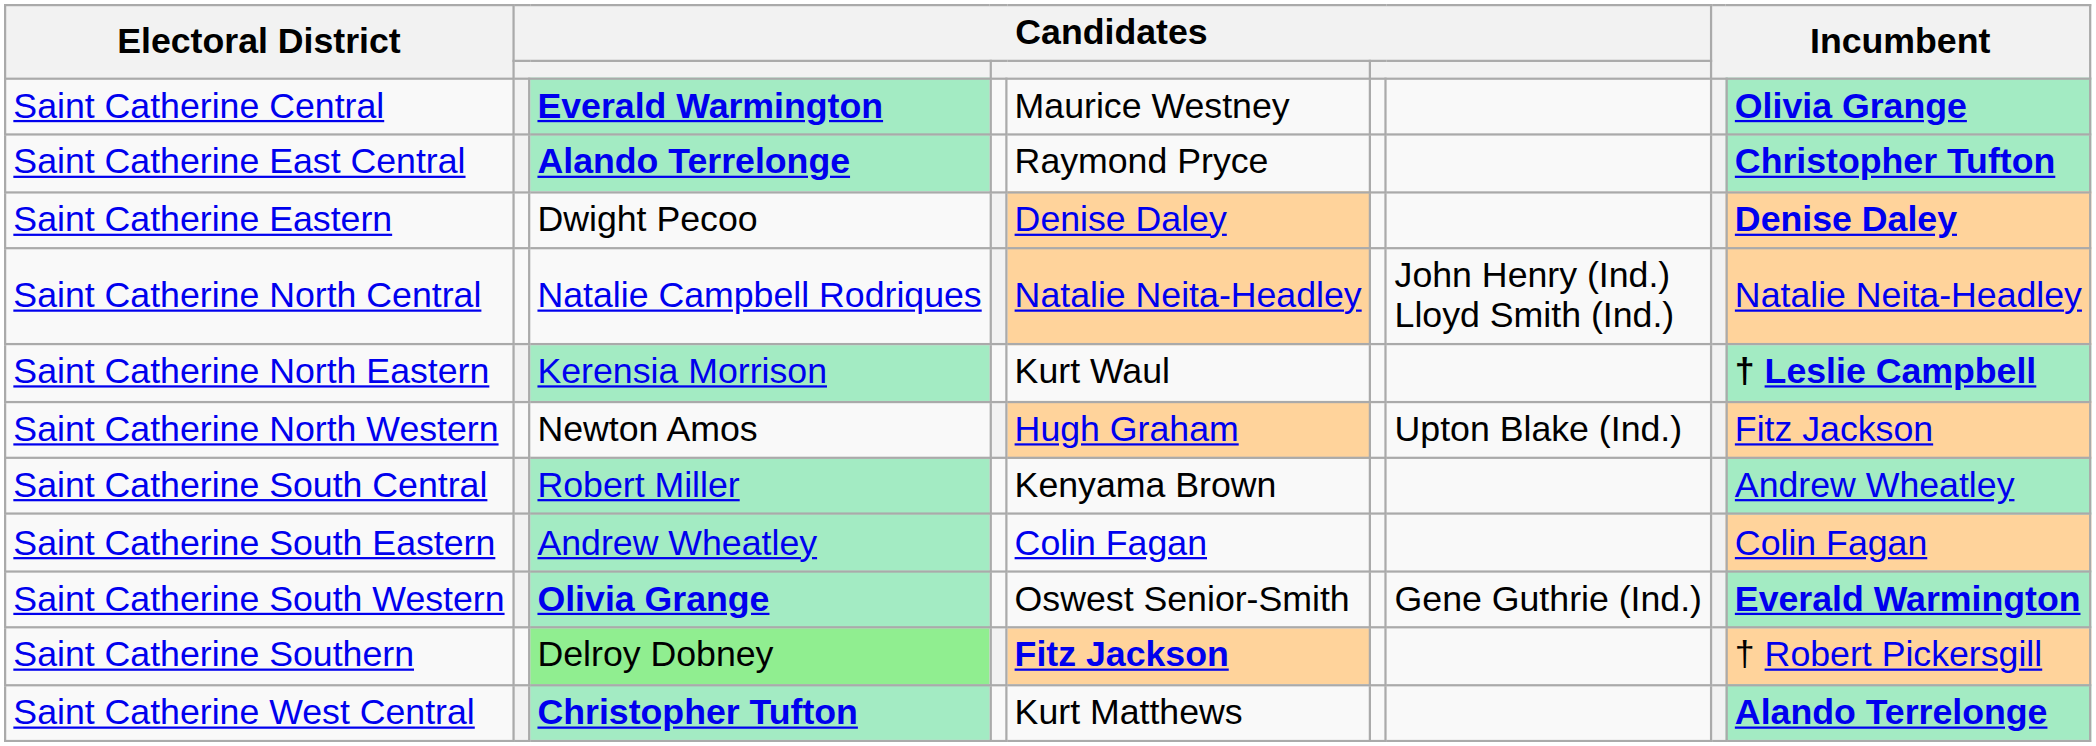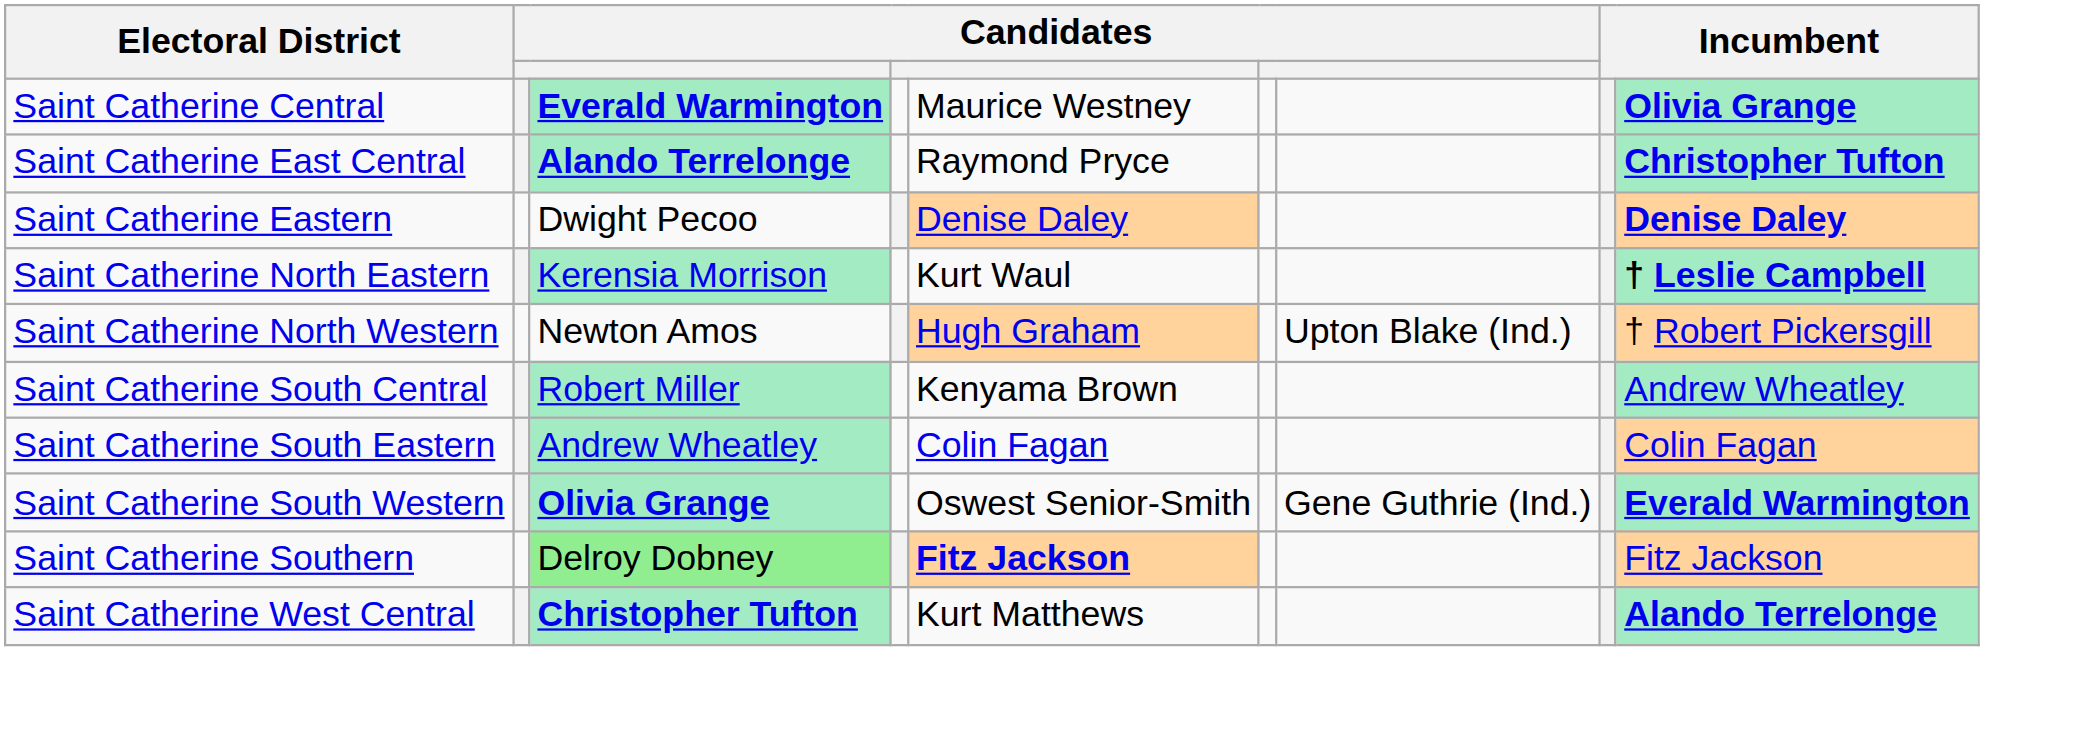- row: (247, 295)
(1834, 428) Fitz Jackson -> (1778, 332) † Robert Pickersgill
(1889, 655) † Robert Pickersgill -> (1723, 558) Fitz Jackson
